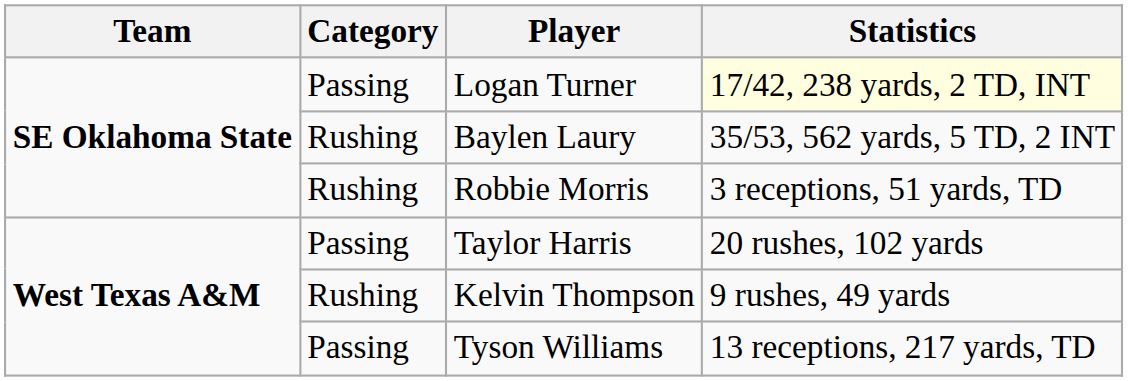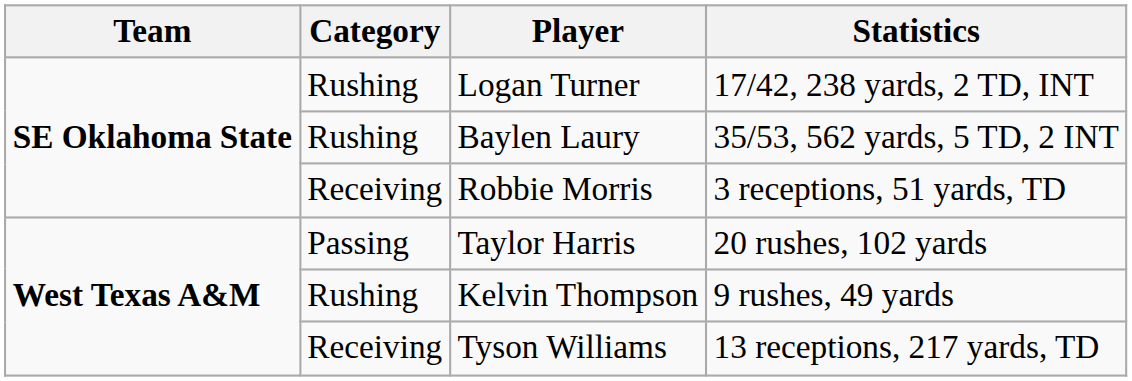(358, 83) Passing -> (363, 83) Rushing
(900, 83) lightyellow background -> (904, 83) no background
(363, 189) Rushing -> (375, 189) Receiving
(358, 347) Passing -> (375, 347) Receiving
